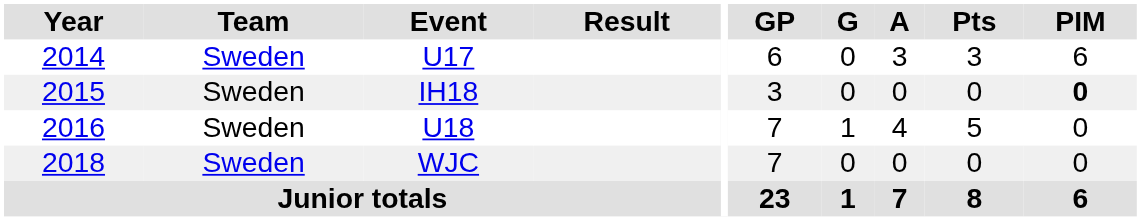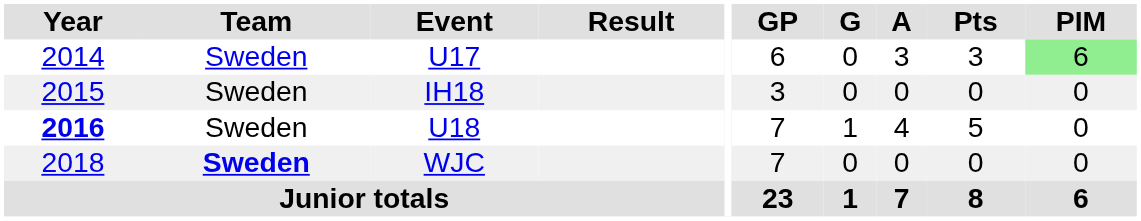(1080, 56) no background -> (1081, 56) lightgreen background
(1080, 92) bold -> (1081, 92) normal
(73, 127) normal -> (73, 127) bold
(254, 162) normal -> (256, 162) bold
